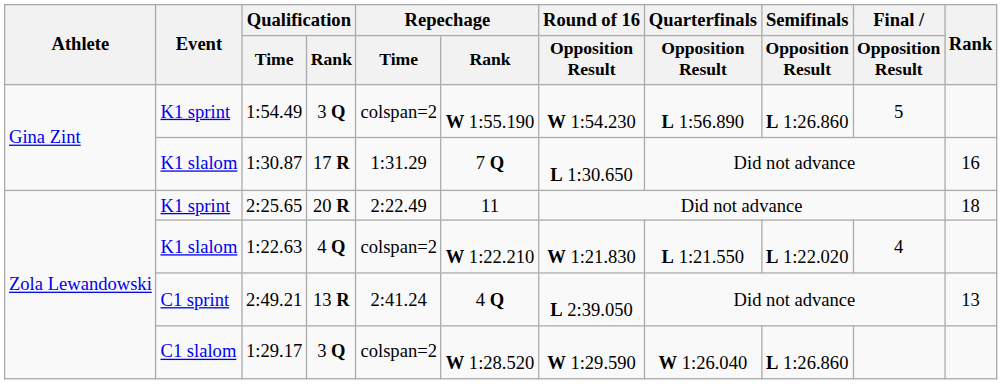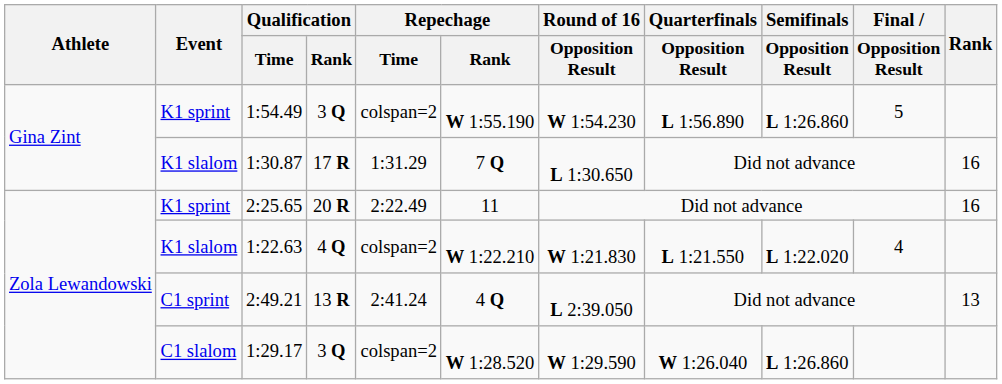(971, 205) 18 -> (971, 205) 16
